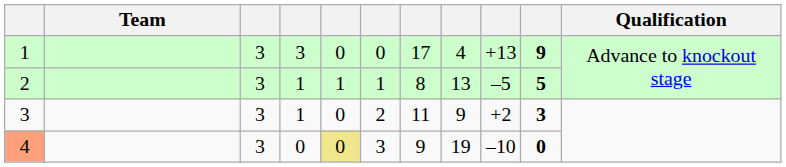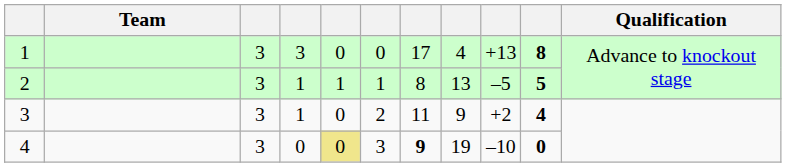(541, 51) 9 -> (541, 51) 8
(541, 114) 3 -> (541, 114) 4
(25, 146) lightsalmon background -> (25, 146) no background
(421, 146) normal -> (421, 146) bold
